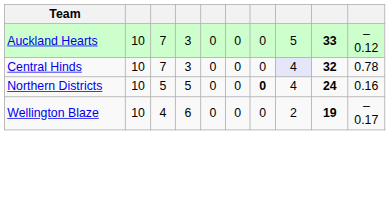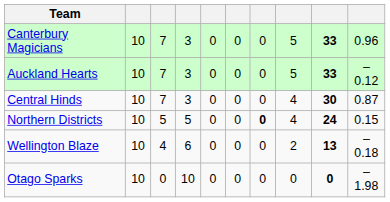+ row: (38, 40)
(293, 67) lavender background -> (293, 100) no background
(330, 67) 32 -> (330, 100) 30
(366, 67) 0.78 -> (366, 100) 0.87
(366, 86) 0.16 -> (366, 120) 0.15
(330, 113) 19 -> (330, 146) 13
(366, 113) –0.17 -> (366, 146) –0.18
+ row: (45, 180)
